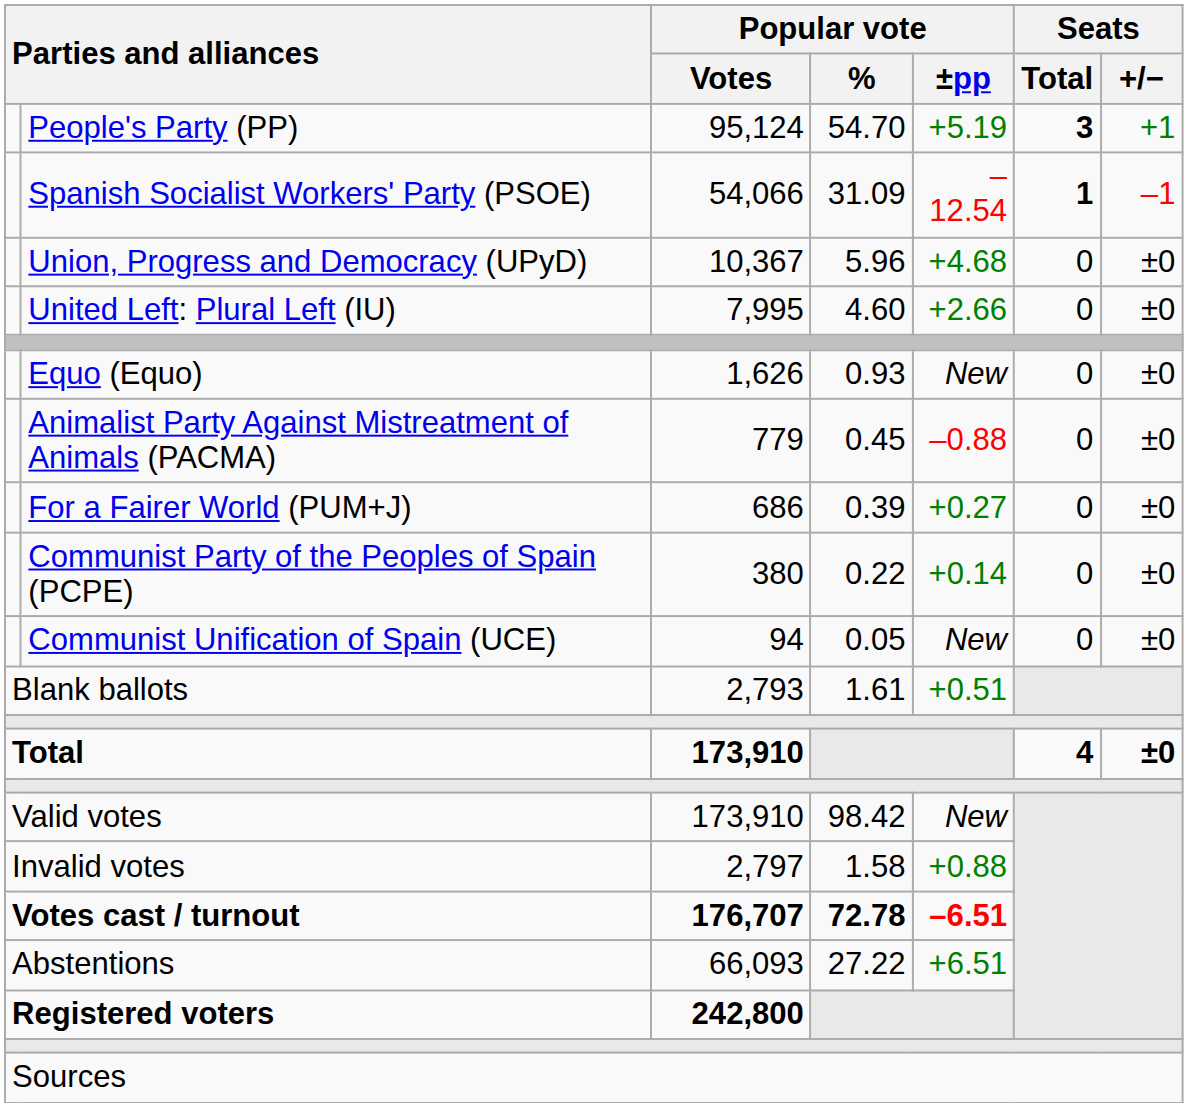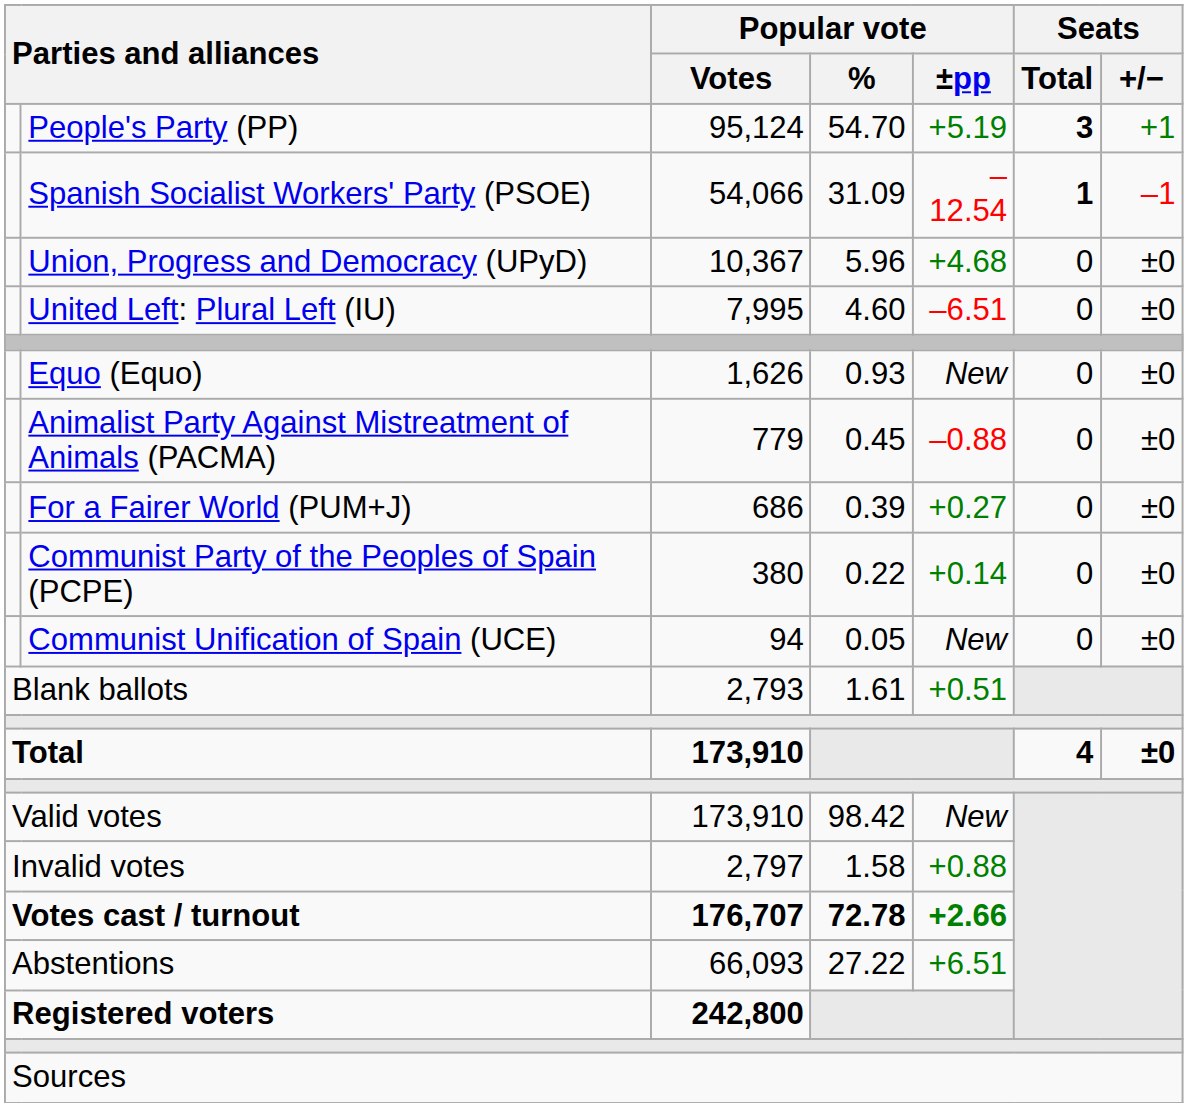(968, 310) +2.66 -> (968, 310) –6.51
(968, 915) –6.51 -> (968, 915) +2.66
